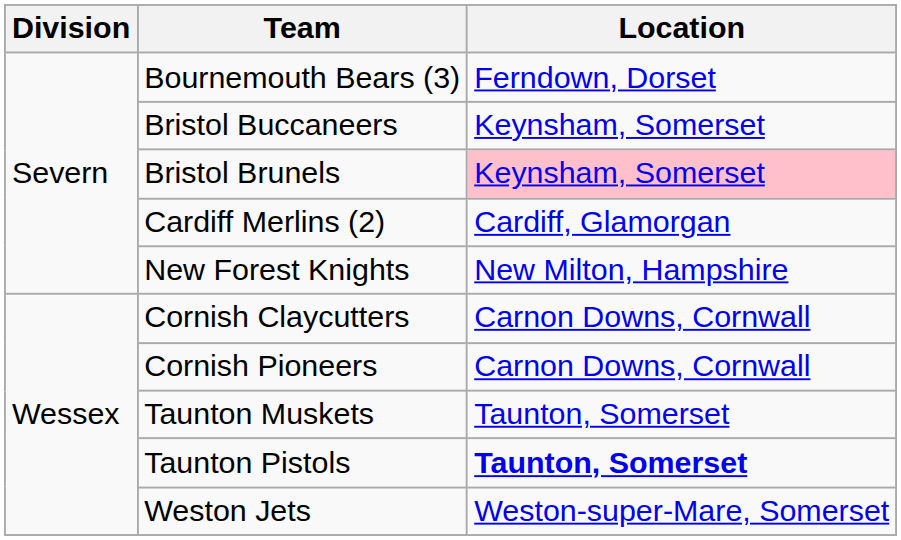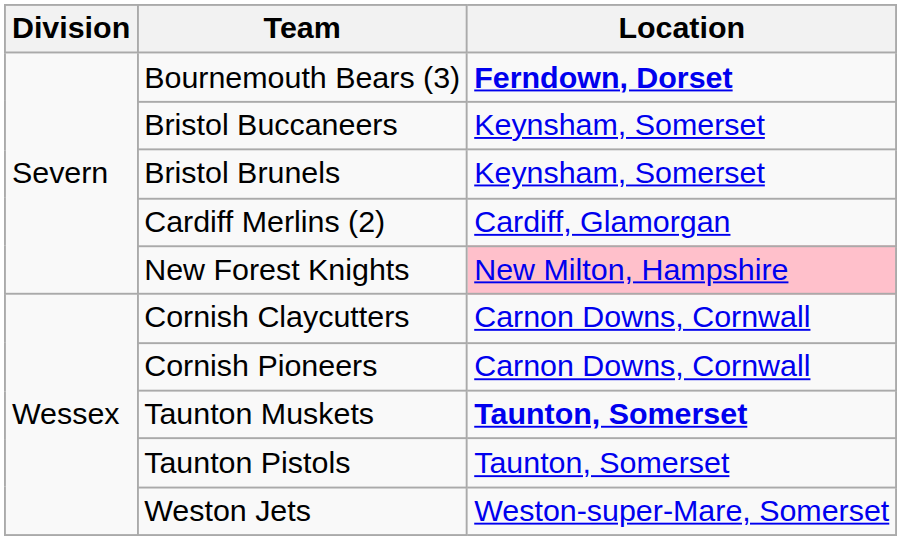(595, 76) normal -> (603, 76) bold
(620, 173) pink background -> (620, 173) no background
(631, 269) no background -> (631, 269) pink background
(602, 414) normal -> (611, 414) bold
(611, 462) bold -> (602, 462) normal
